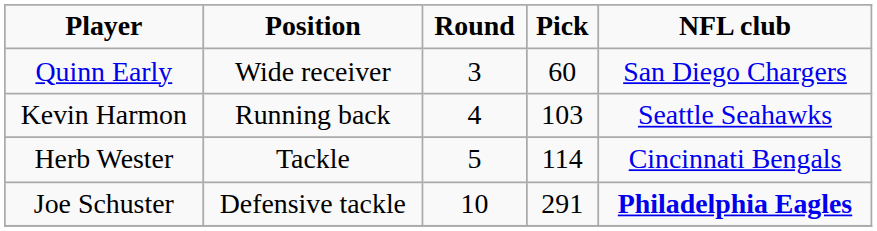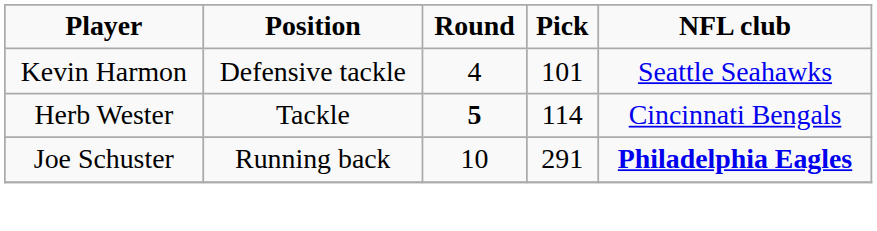- row: (104, 70)
(313, 114) Running back -> (313, 70) Defensive tackle
(562, 114) 103 -> (562, 70) 101
(474, 159) normal -> (474, 114) bold
(313, 203) Defensive tackle -> (313, 159) Running back
